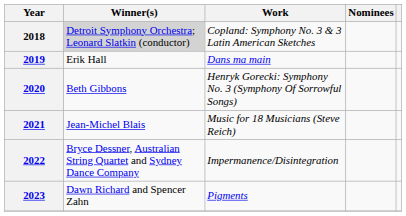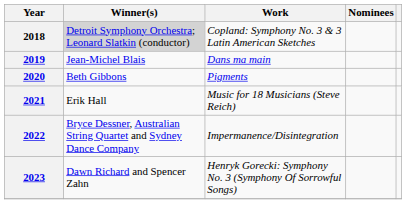(86, 59) Erik Hall -> (106, 59) Jean-Michel Blais
(274, 89) Henryk Gorecki: Symphony No. 3 (Symphony Of Sorrowful Songs) -> (228, 77) Pigments
(106, 124) Jean-Michel Blais -> (86, 100) Erik Hall
(228, 196) Pigments -> (274, 177) Henryk Gorecki: Symphony No. 3 (Symphony Of Sorrowful Songs)
